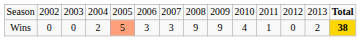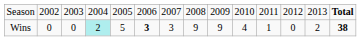(98, 28) no background -> (98, 28) paleturquoise background
(122, 28) lightsalmon background -> (122, 28) no background
(147, 28) normal -> (147, 28) bold
(343, 28) gold background -> (343, 28) no background
